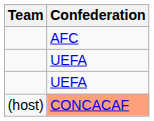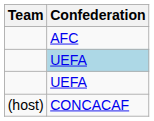(69, 60) no background -> (69, 60) lightblue background
(90, 104) lightsalmon background -> (90, 104) no background
